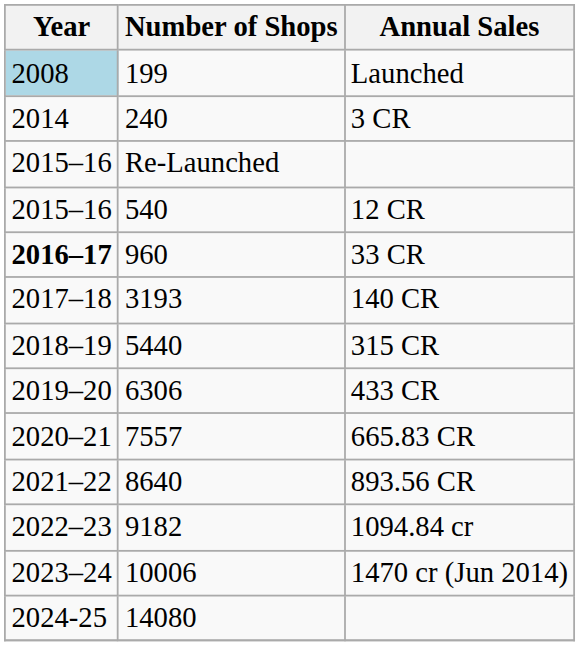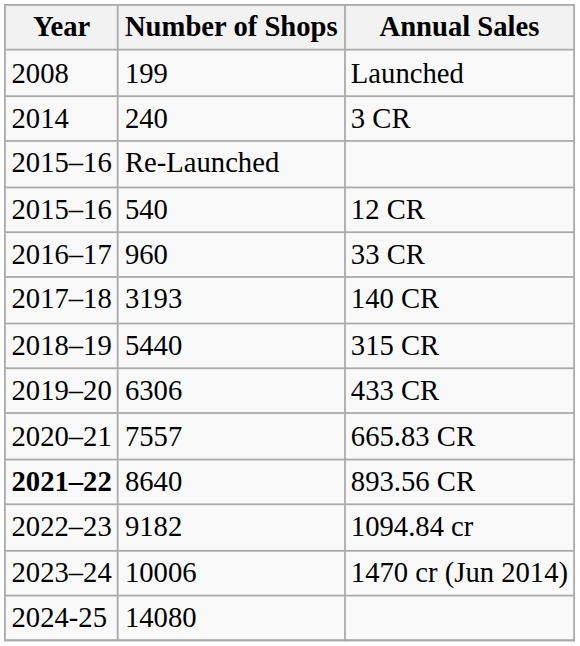(40, 72) lightblue background -> (40, 72) no background
(62, 254) bold -> (62, 254) normal
(62, 481) normal -> (62, 481) bold
